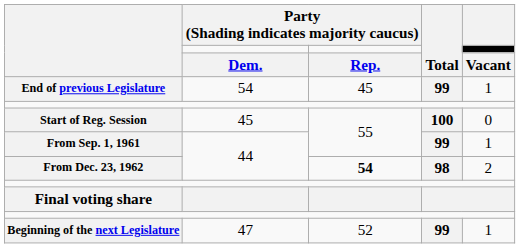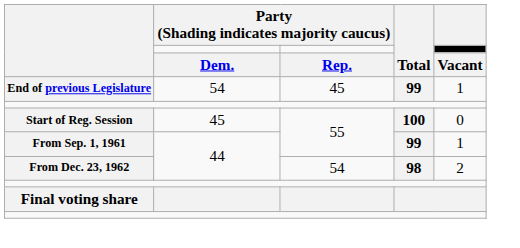(365, 168) bold -> (337, 168) normal
- row: (93, 230)
